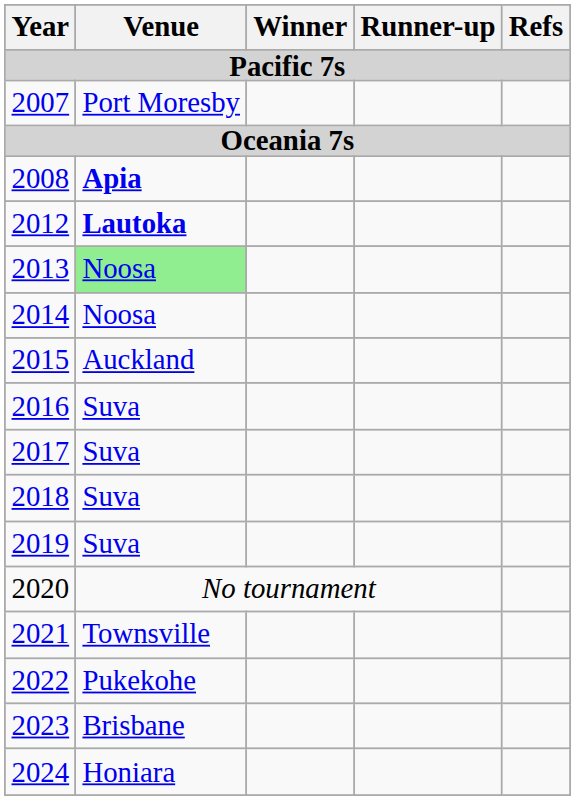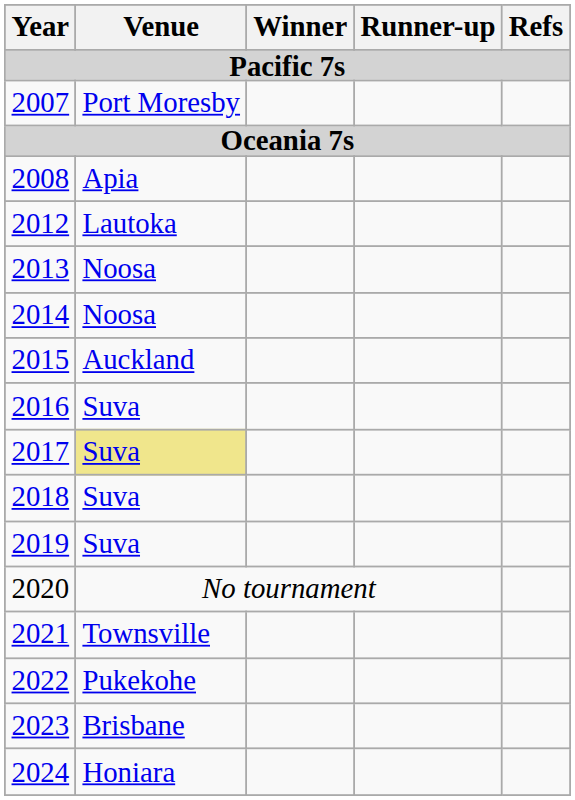(112, 177) bold -> (110, 177) normal
(134, 223) bold -> (130, 223) normal
(119, 268) lightgreen background -> (119, 268) no background
(111, 451) no background -> (111, 451) khaki background
